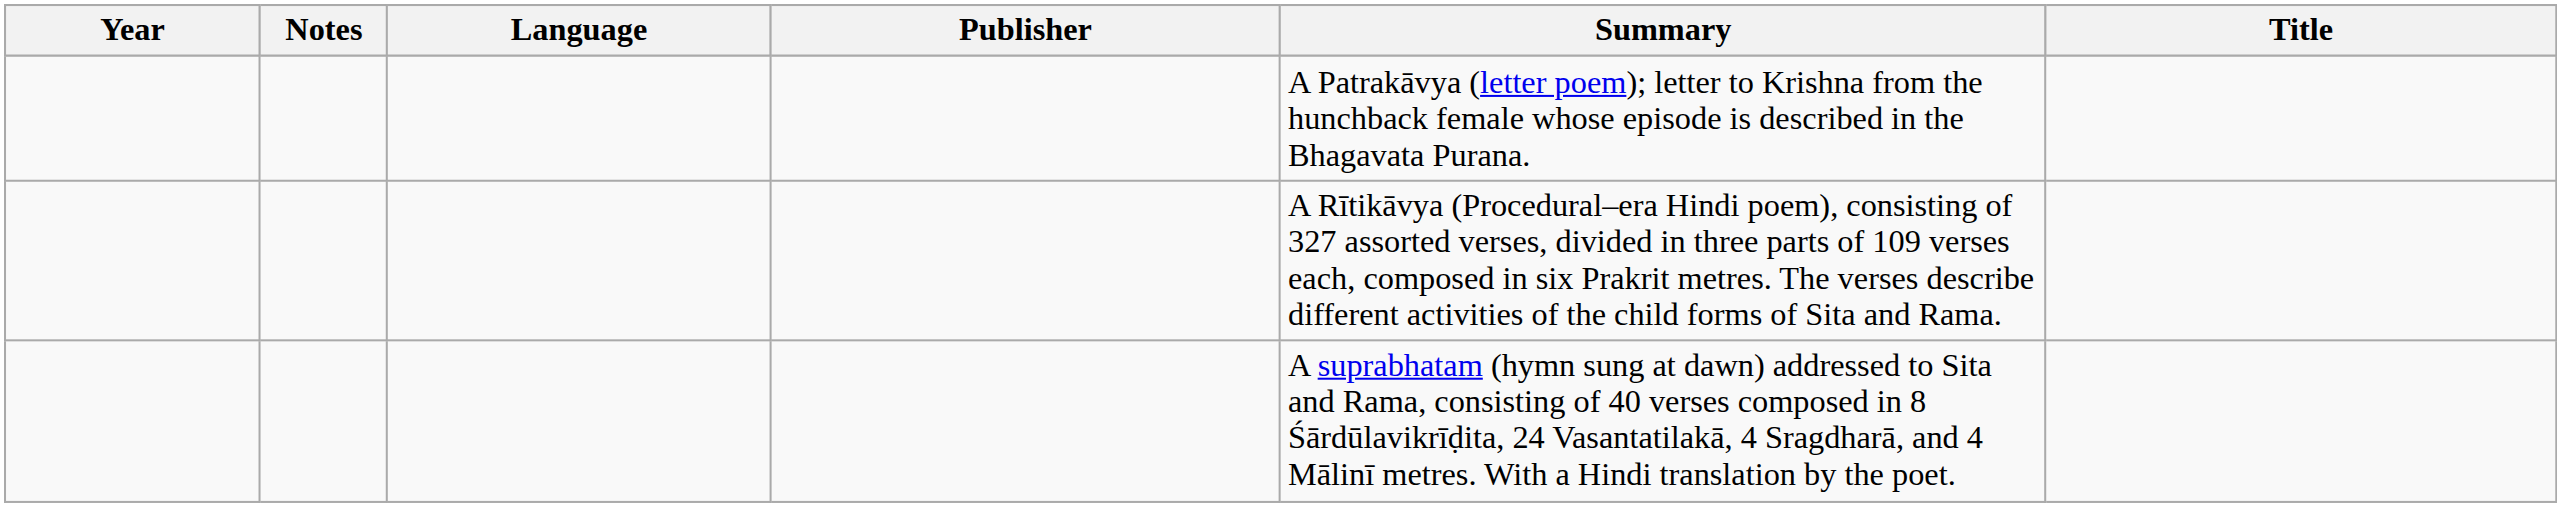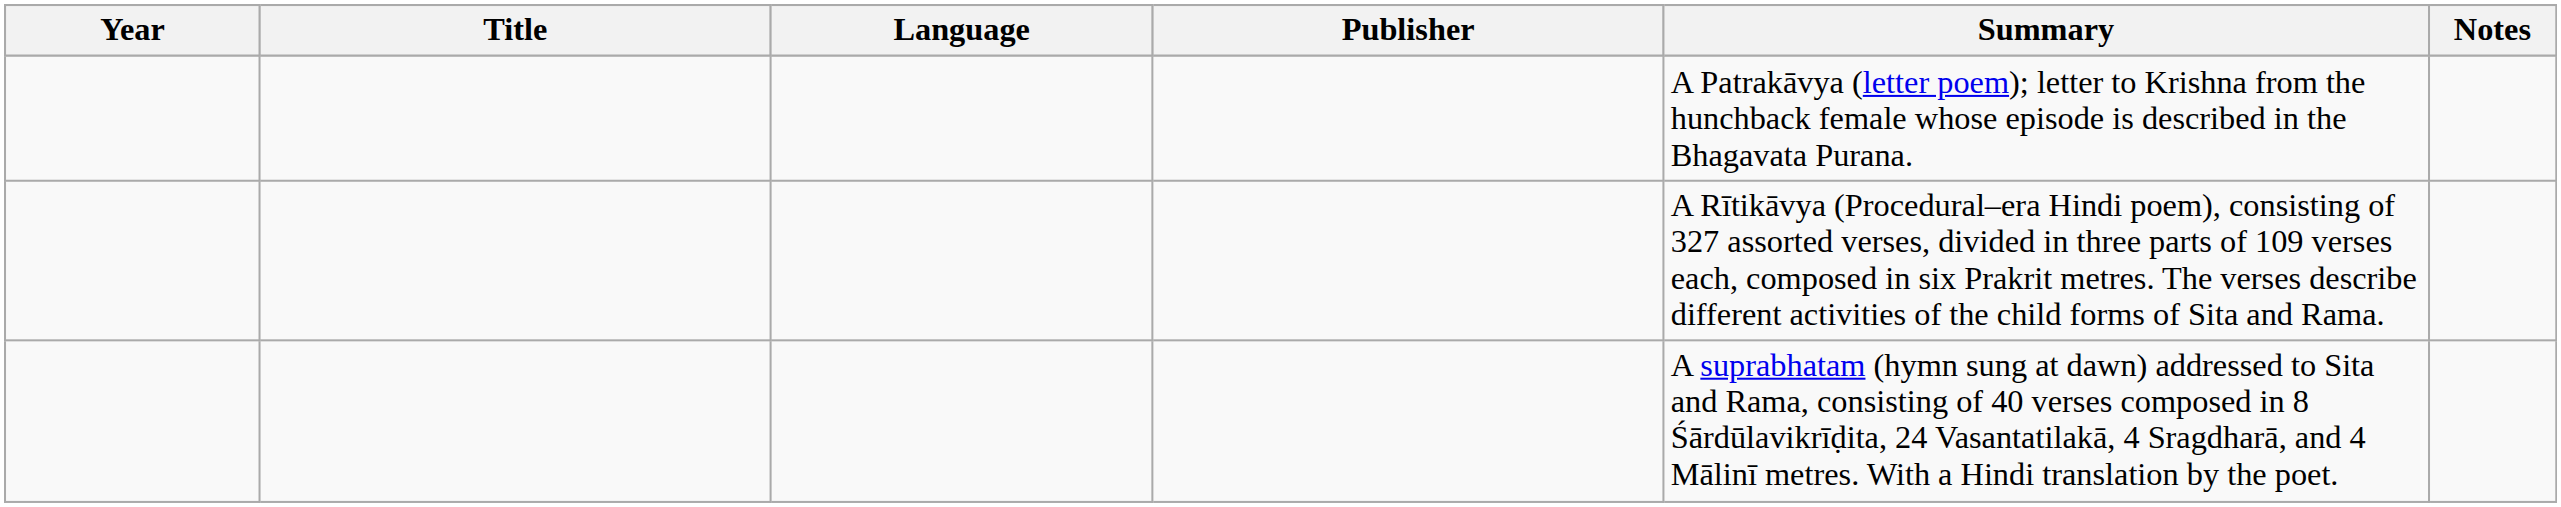columns swapped: (2301, 31) <-> (324, 30)
